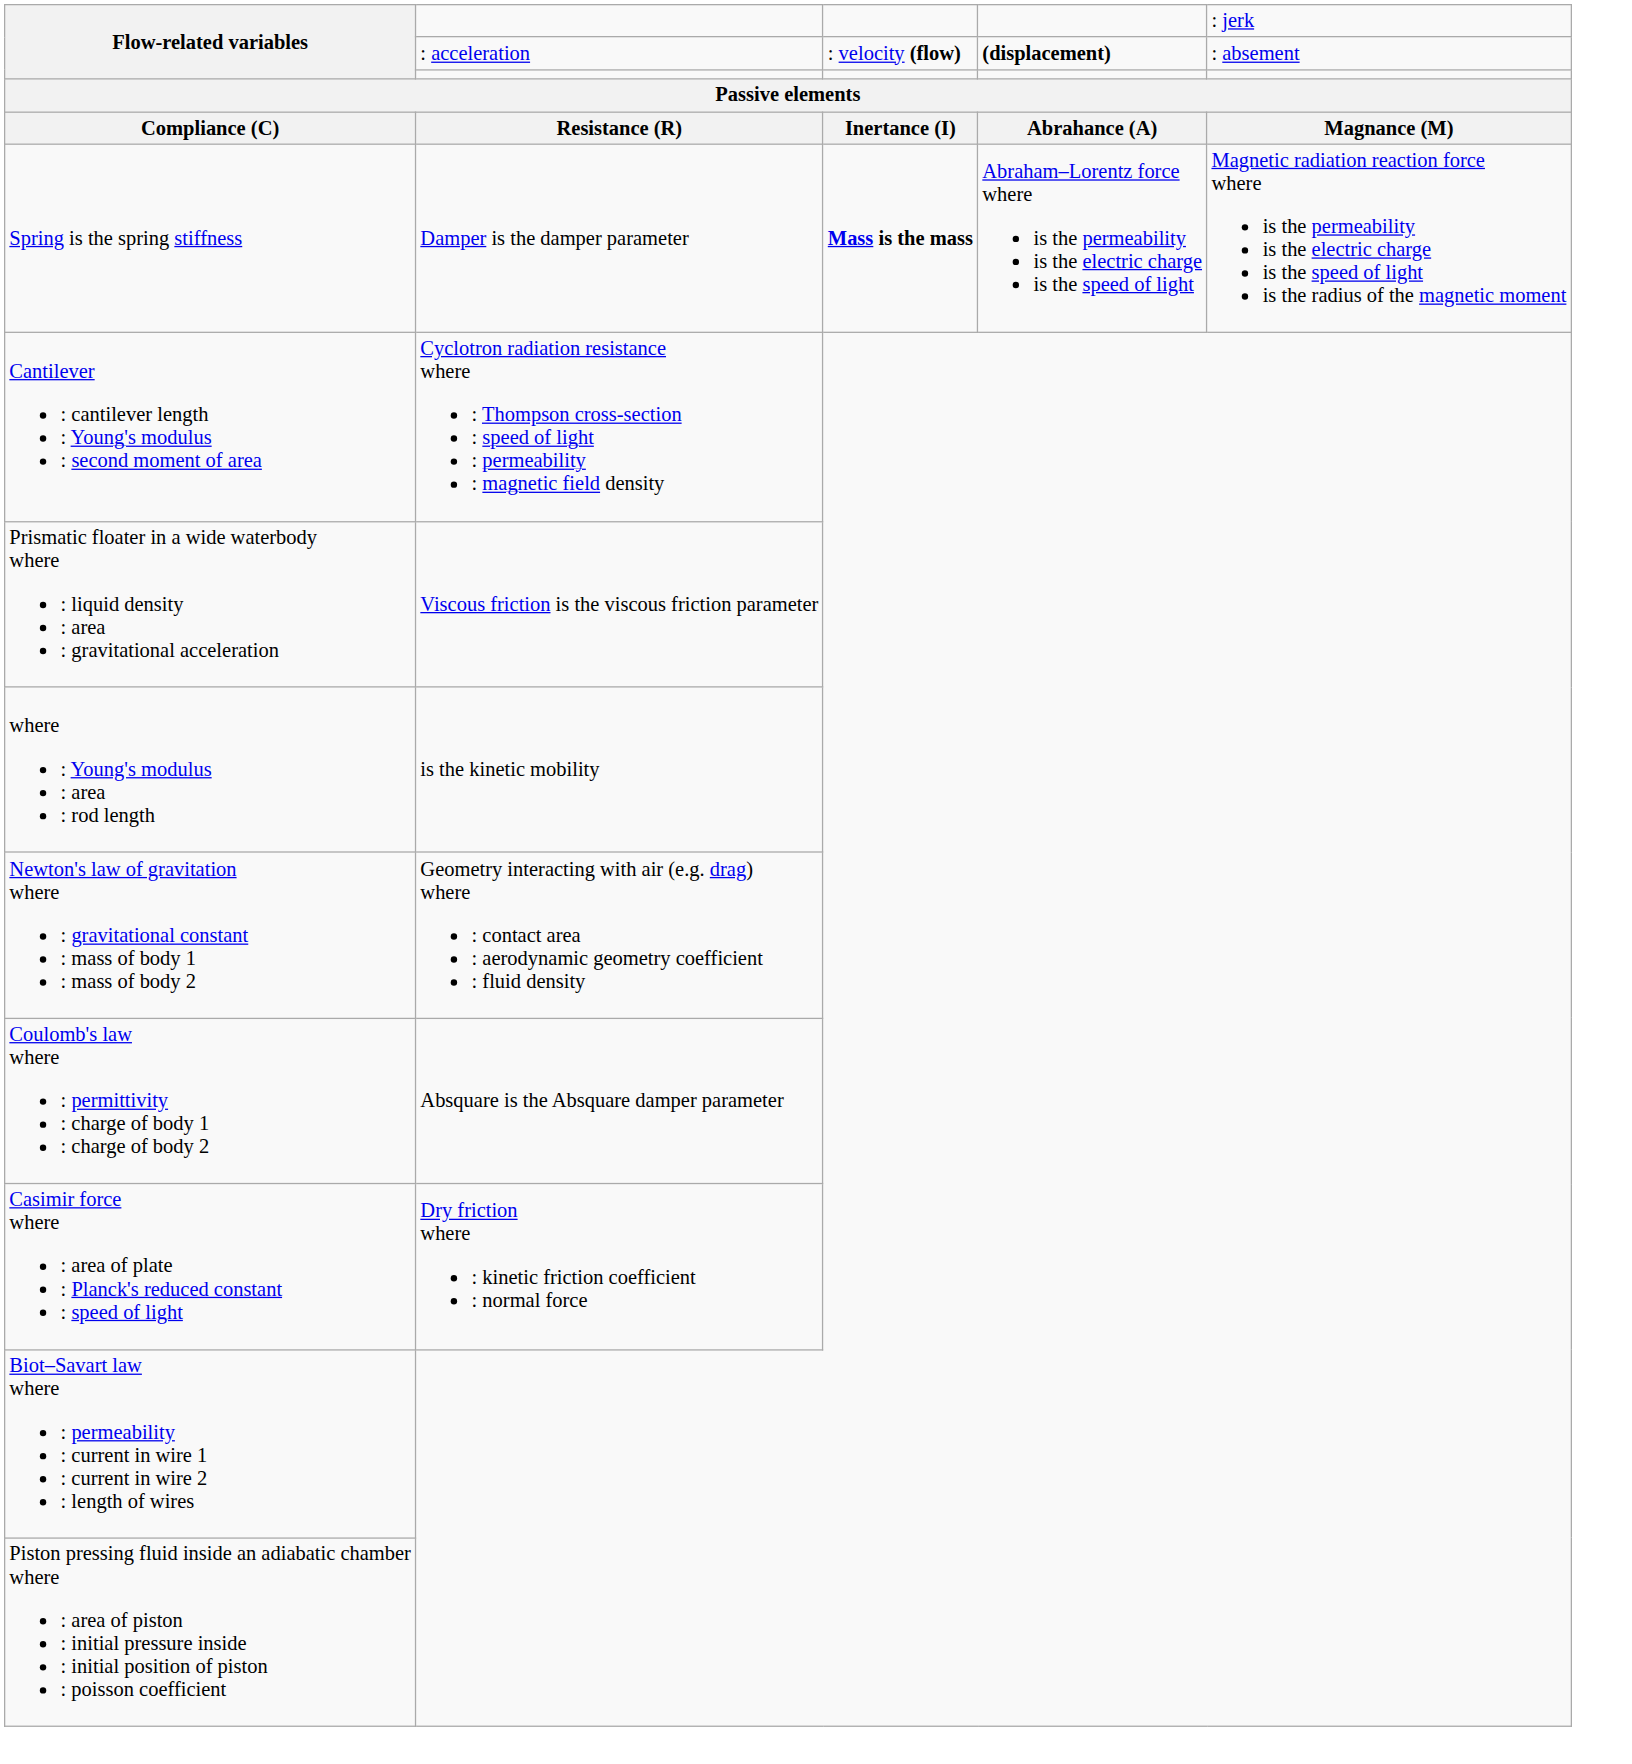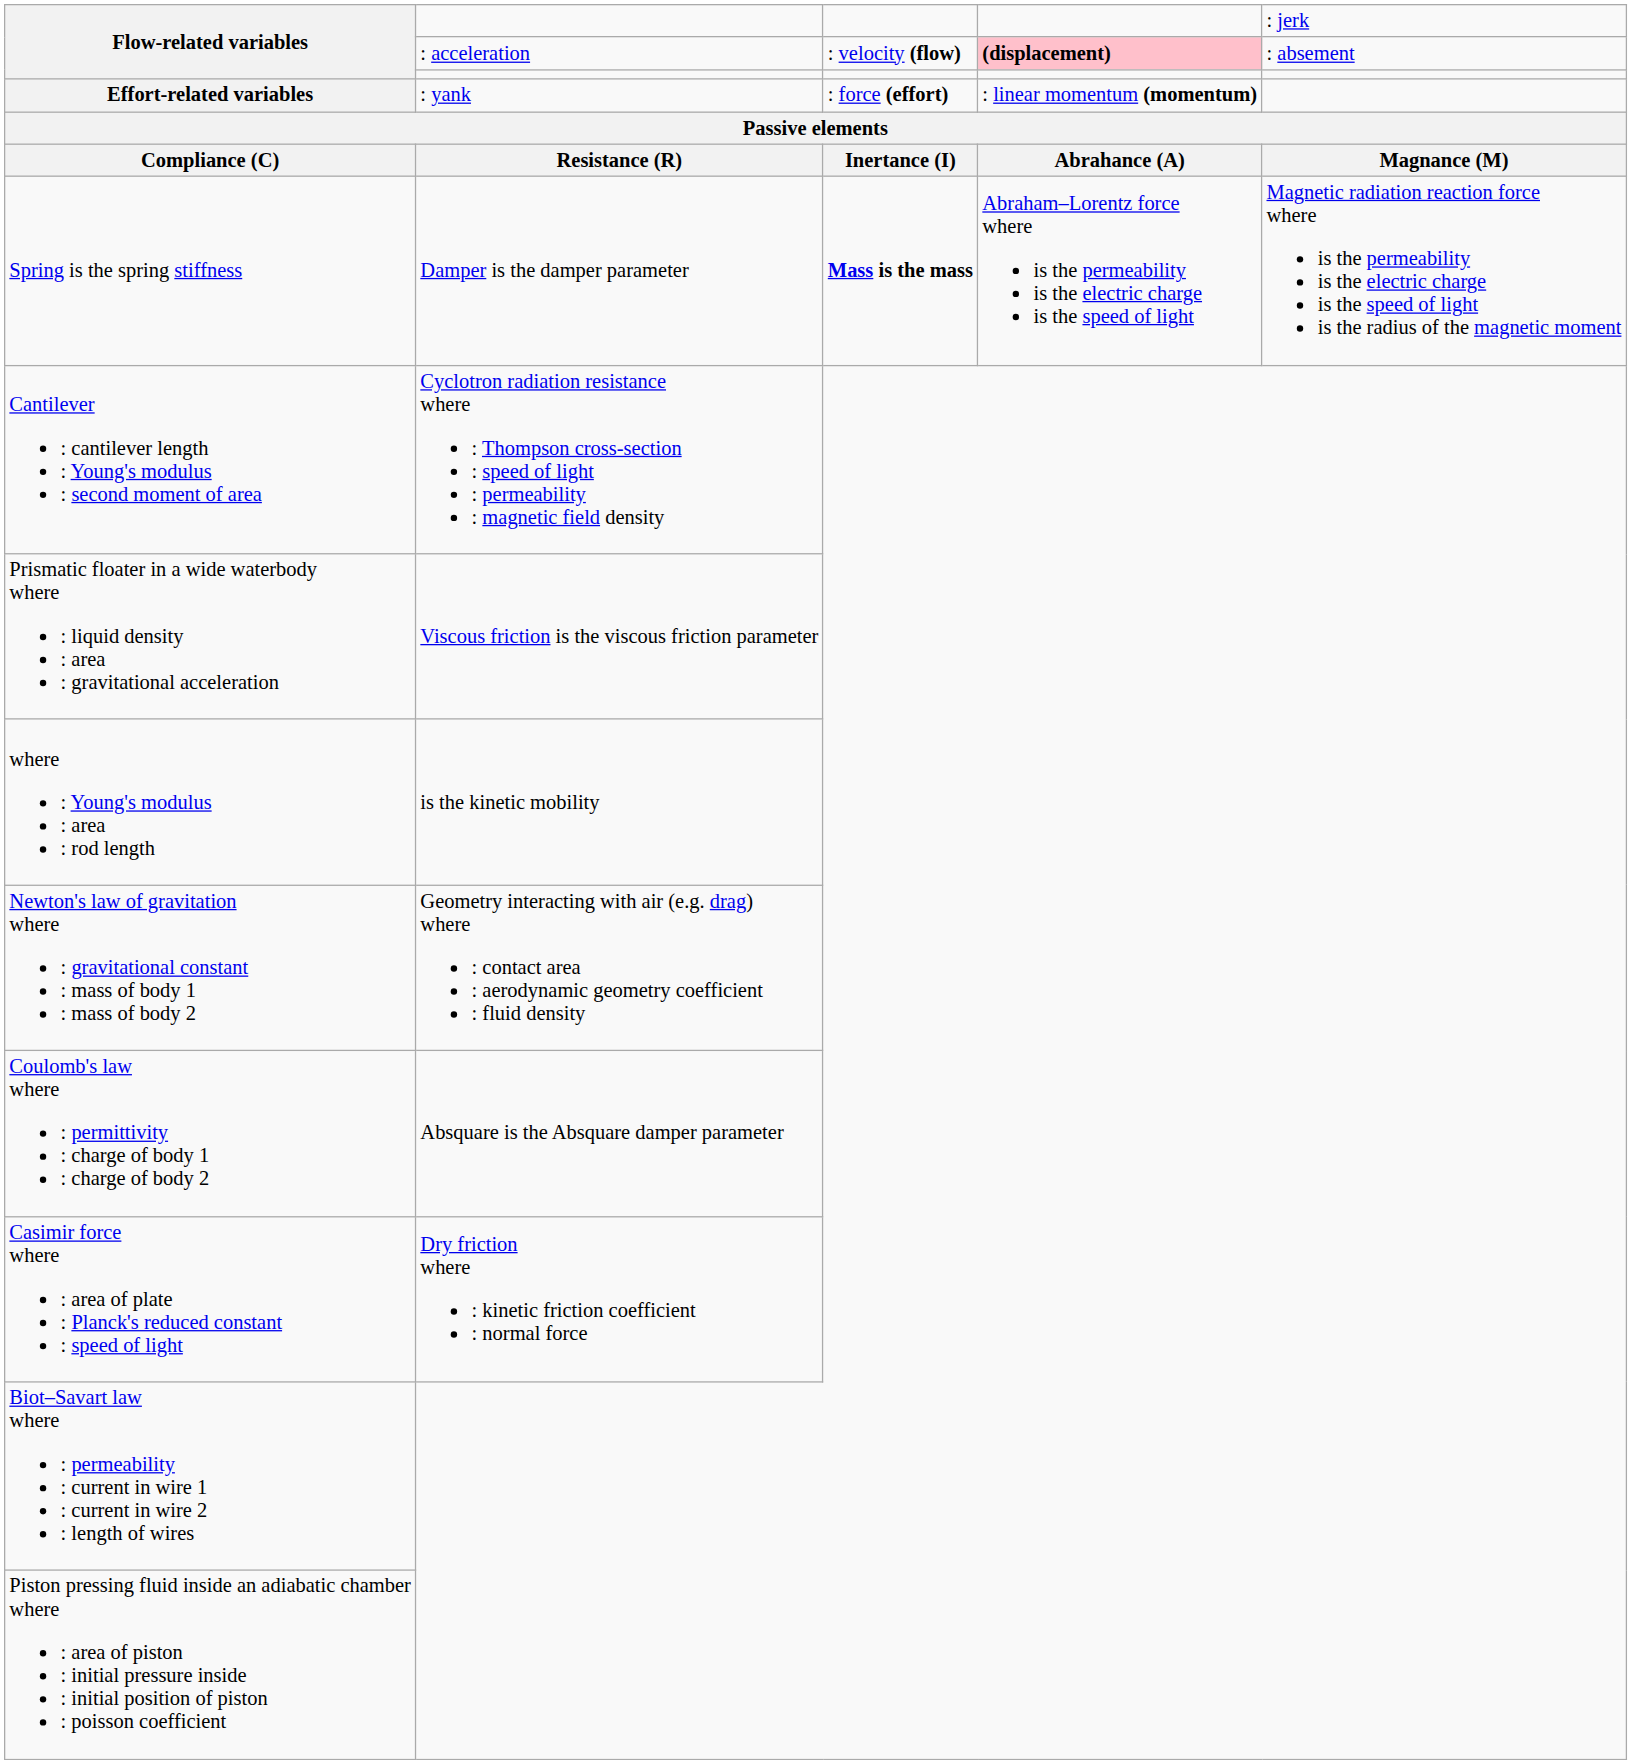(1047, 53) no background -> (1047, 53) pink background
+ row: (210, 95)
